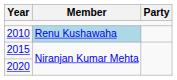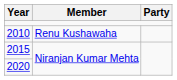(76, 34) lightblue background -> (76, 34) no background
